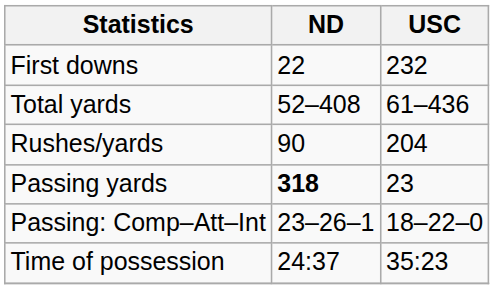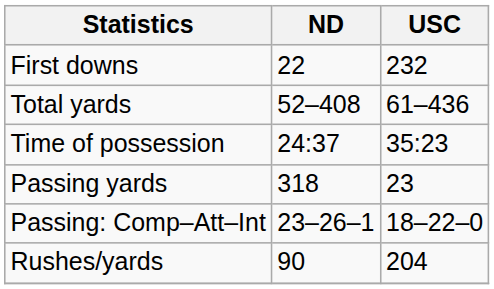rows swapped: (87, 144) <-> (118, 262)
(298, 183) bold -> (298, 183) normal
